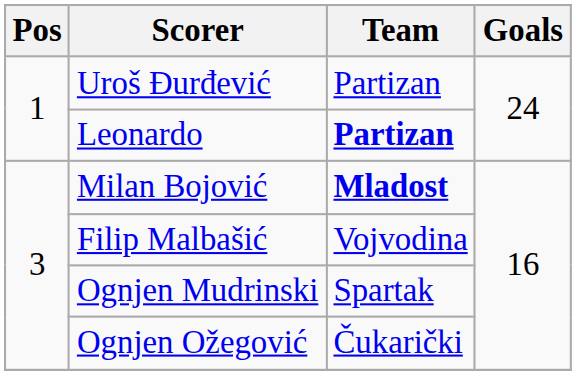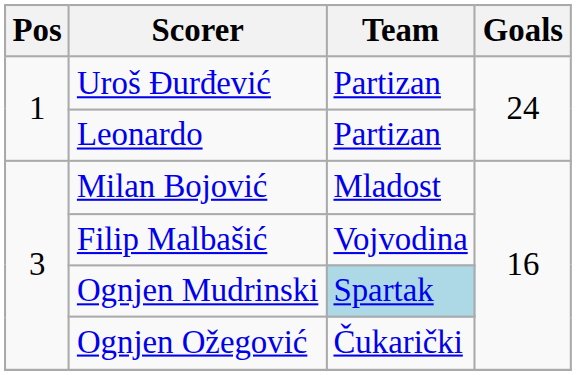(394, 134) bold -> (387, 134) normal
(391, 186) bold -> (387, 186) normal
(384, 290) no background -> (384, 290) lightblue background
